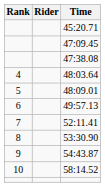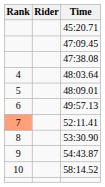(18, 122) no background -> (18, 122) lightsalmon background
